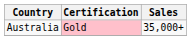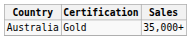(75, 28) pink background -> (75, 28) no background
